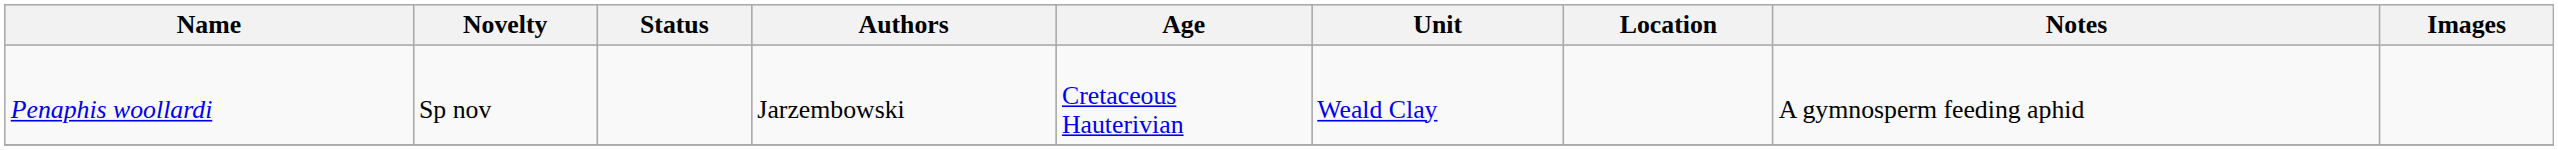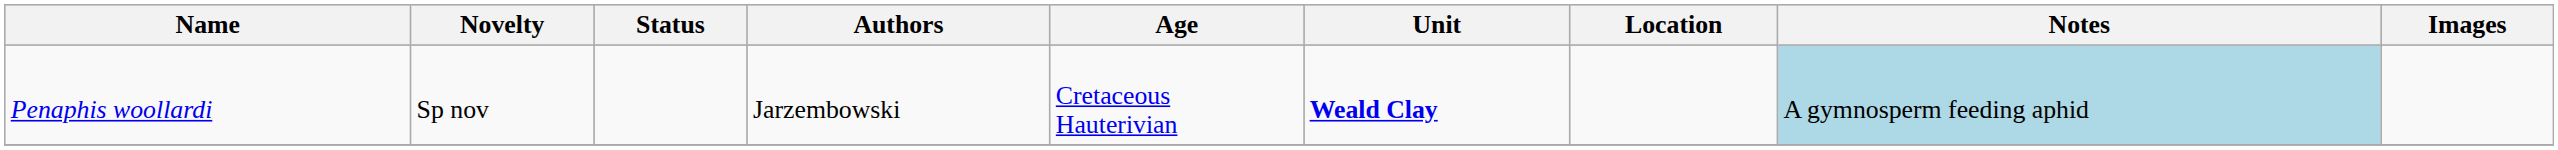(1377, 109) normal -> (1374, 109) bold
(1932, 109) no background -> (1936, 109) lightblue background
